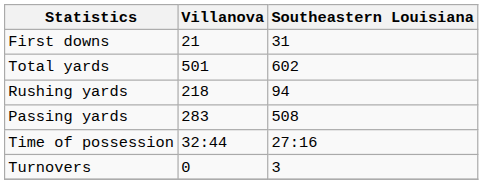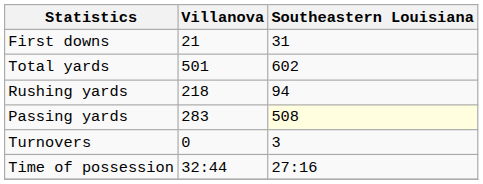(285, 117) no background -> (285, 117) lightyellow background
rows swapped: (50, 167) <-> (91, 142)
